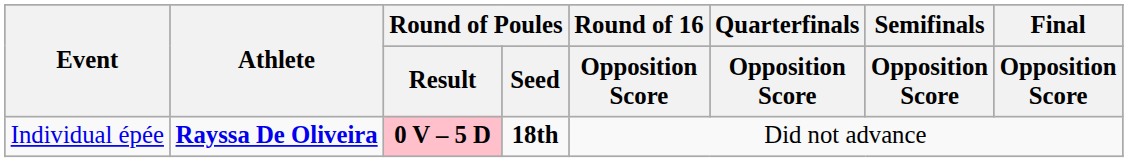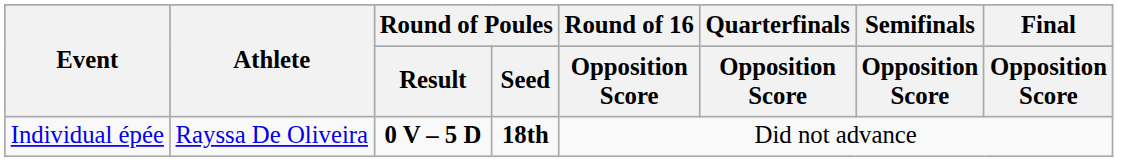(277, 136) bold -> (272, 136) normal
(443, 136) pink background -> (433, 136) no background
